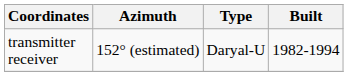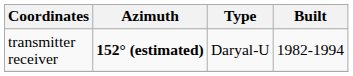(148, 50) normal -> (150, 50) bold
